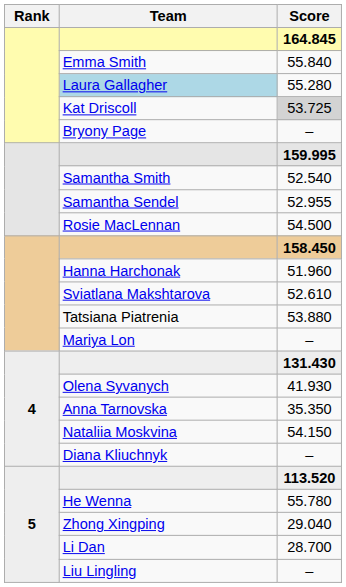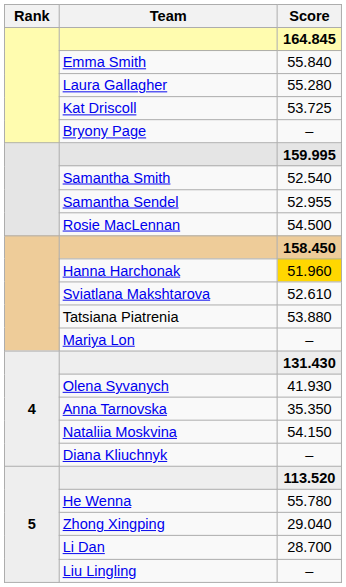(115, 86) lightblue background -> (115, 86) no background
(309, 109) lightgrey background -> (309, 109) no background
(309, 270) no background -> (309, 270) gold background
